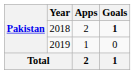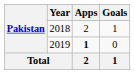(115, 28) bold -> (115, 28) normal
(86, 45) normal -> (86, 45) bold
